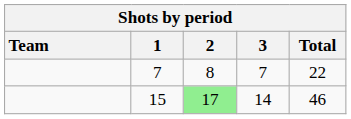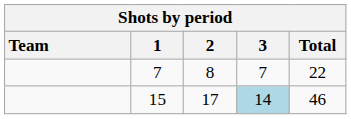(210, 99) lightgreen background -> (210, 99) no background
(263, 99) no background -> (263, 99) lightblue background
